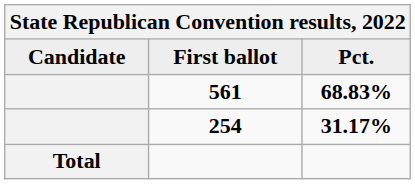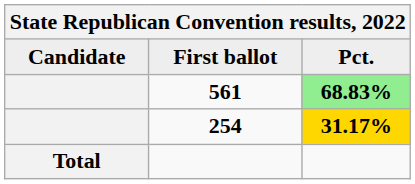(356, 91) no background -> (356, 91) lightgreen background
(356, 126) no background -> (356, 126) gold background
